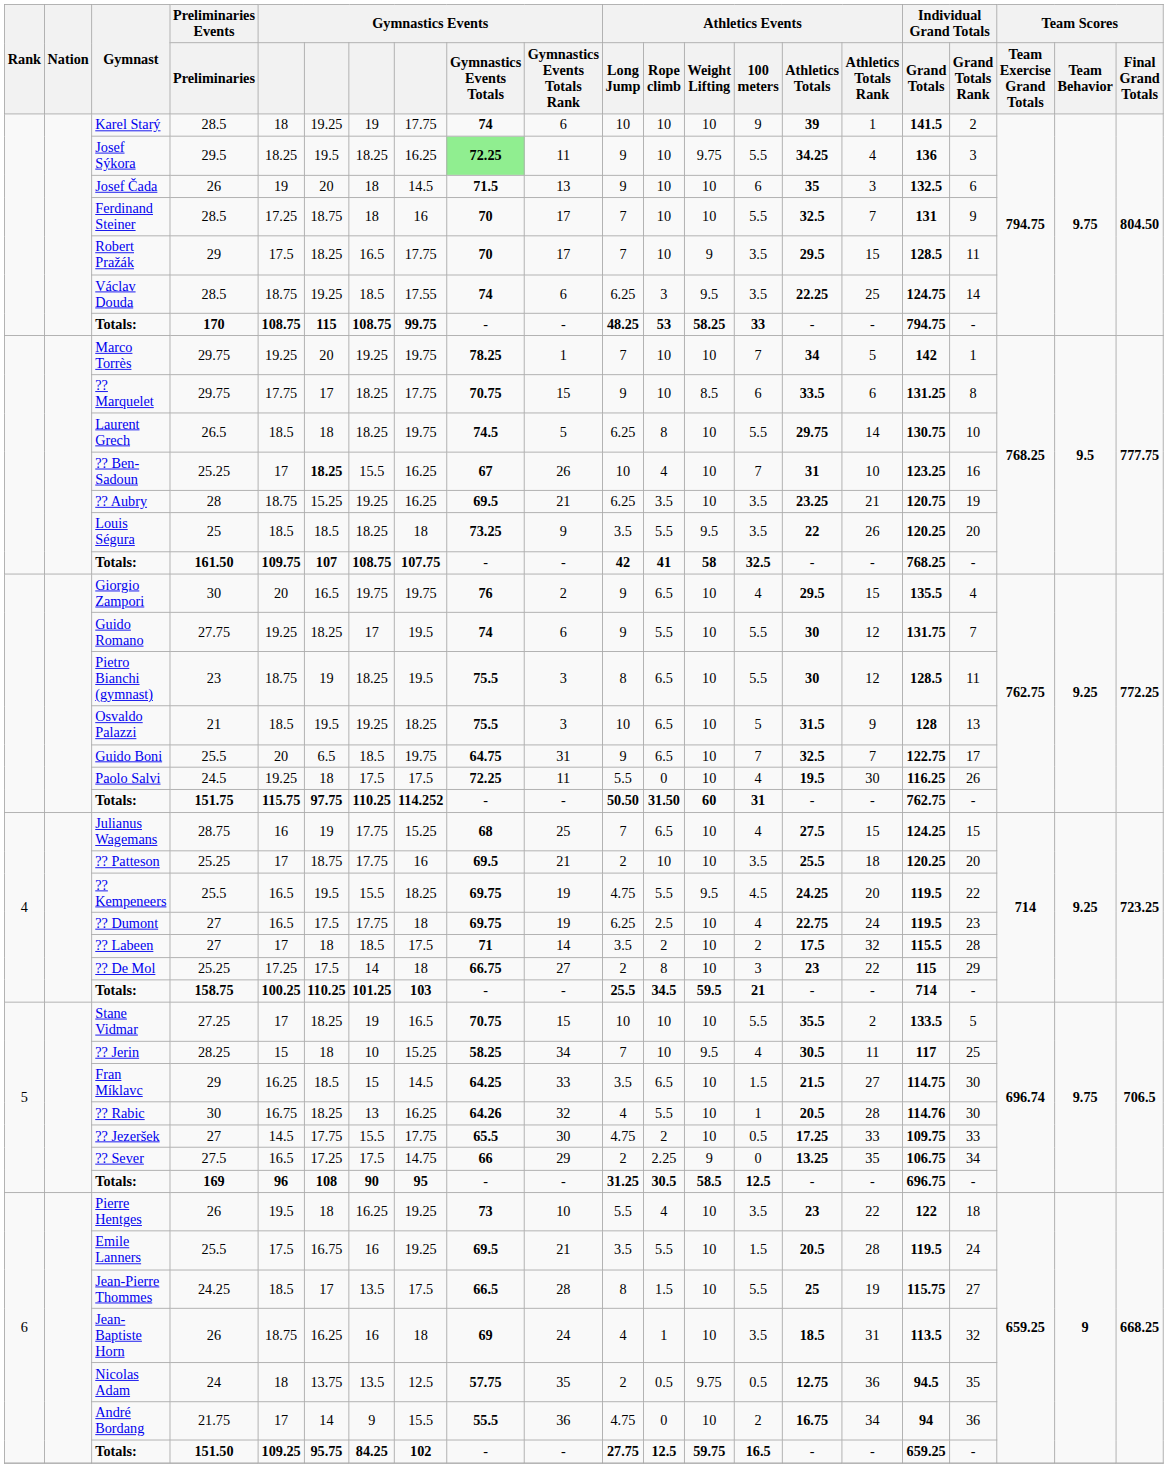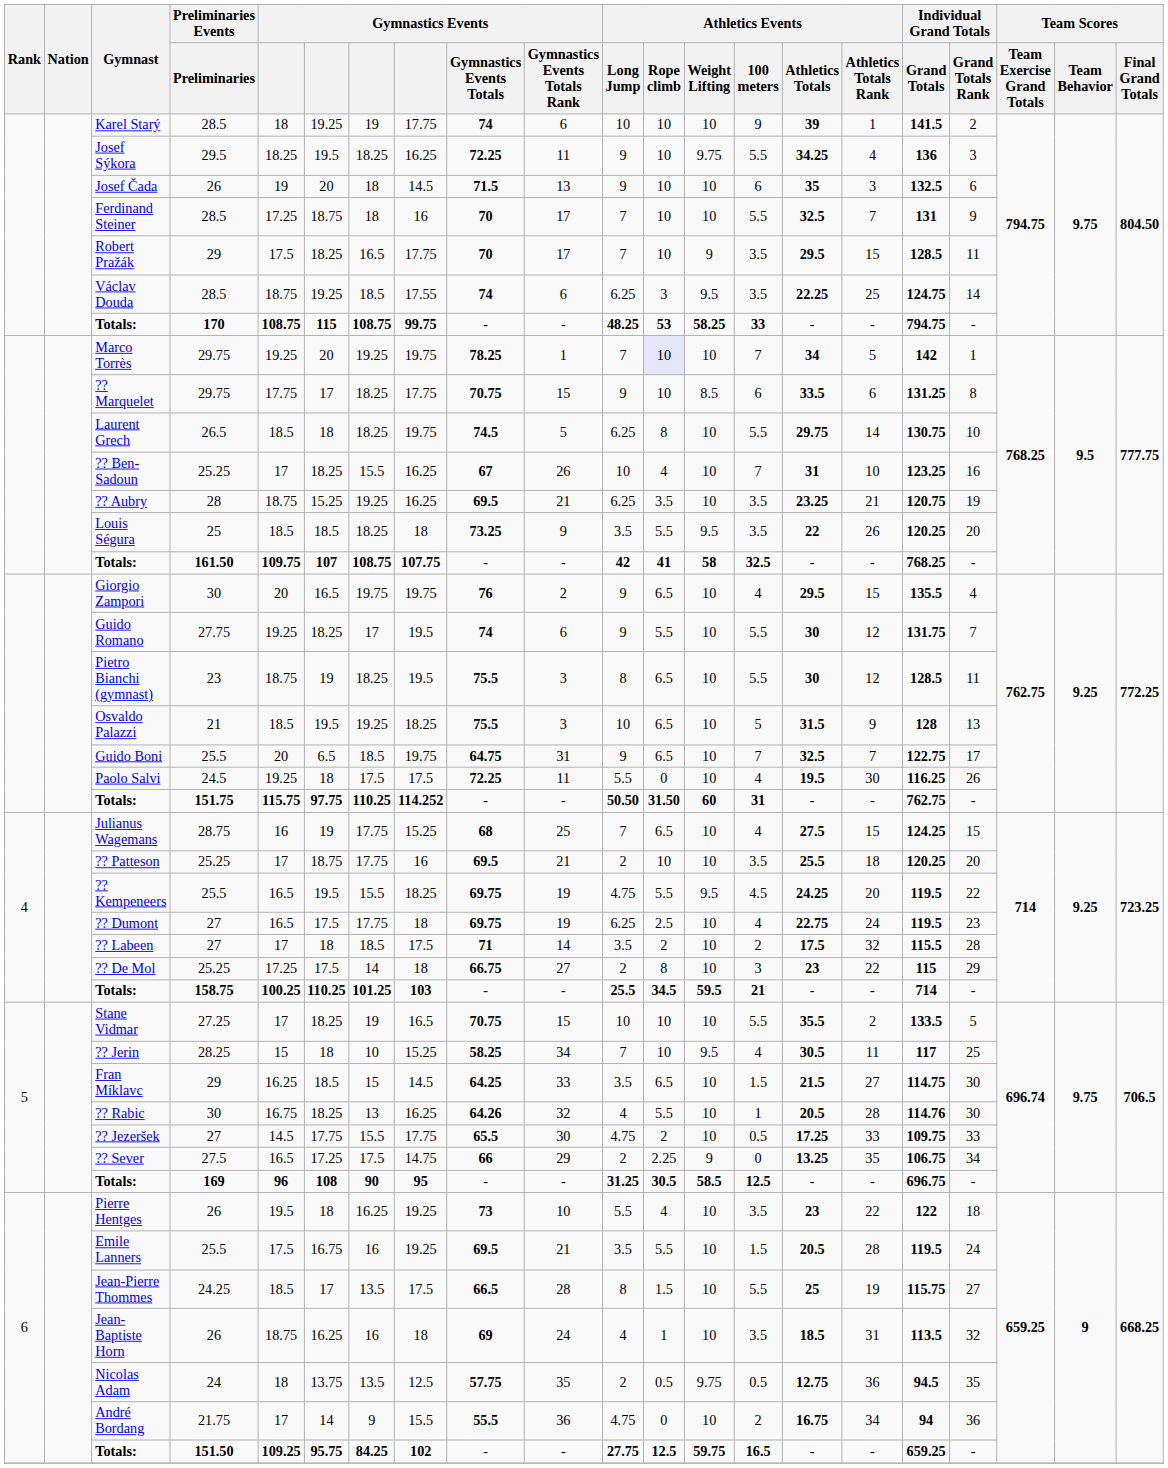(486, 155) lightgreen background -> (486, 155) no background
(664, 355) no background -> (664, 355) lavender background
(326, 471) bold -> (326, 471) normal
